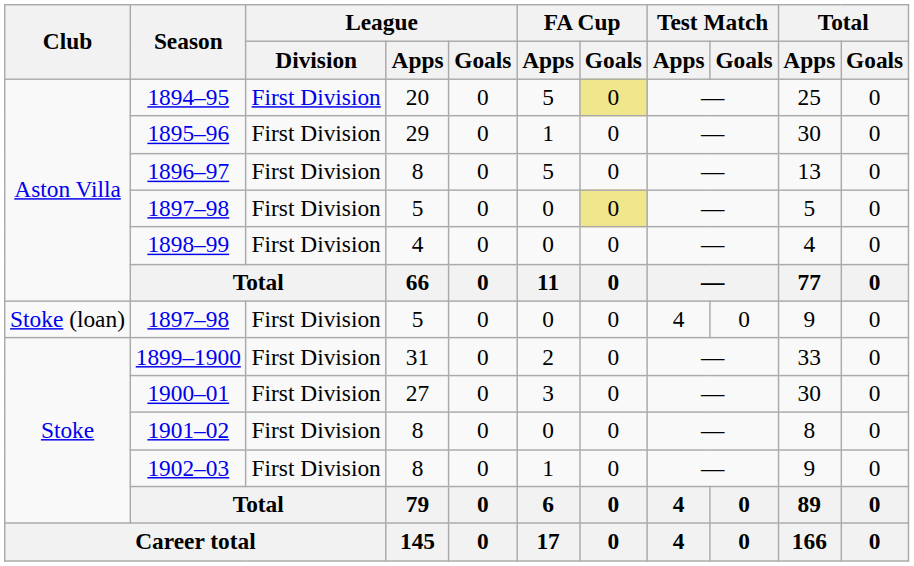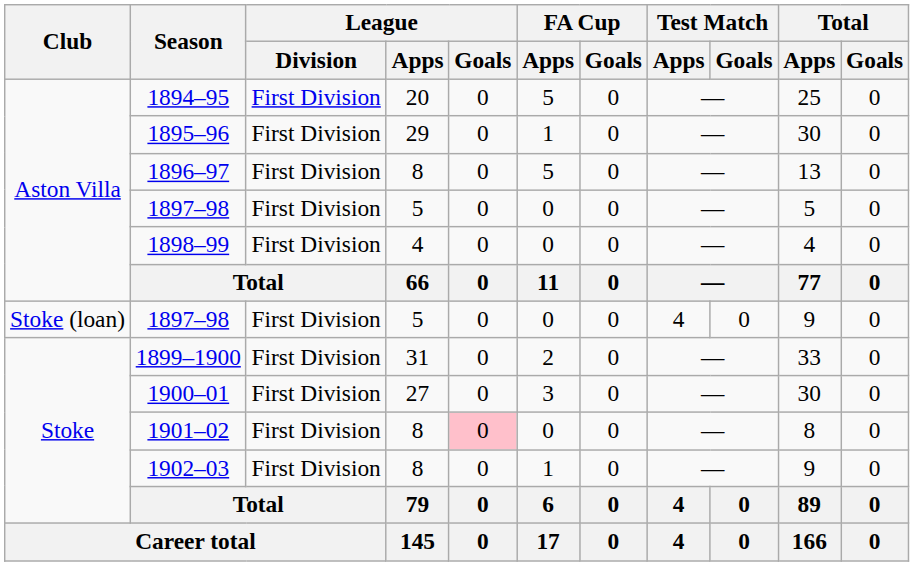(613, 97) khaki background -> (613, 97) no background
(613, 208) khaki background -> (613, 208) no background
(483, 430) no background -> (483, 430) pink background
